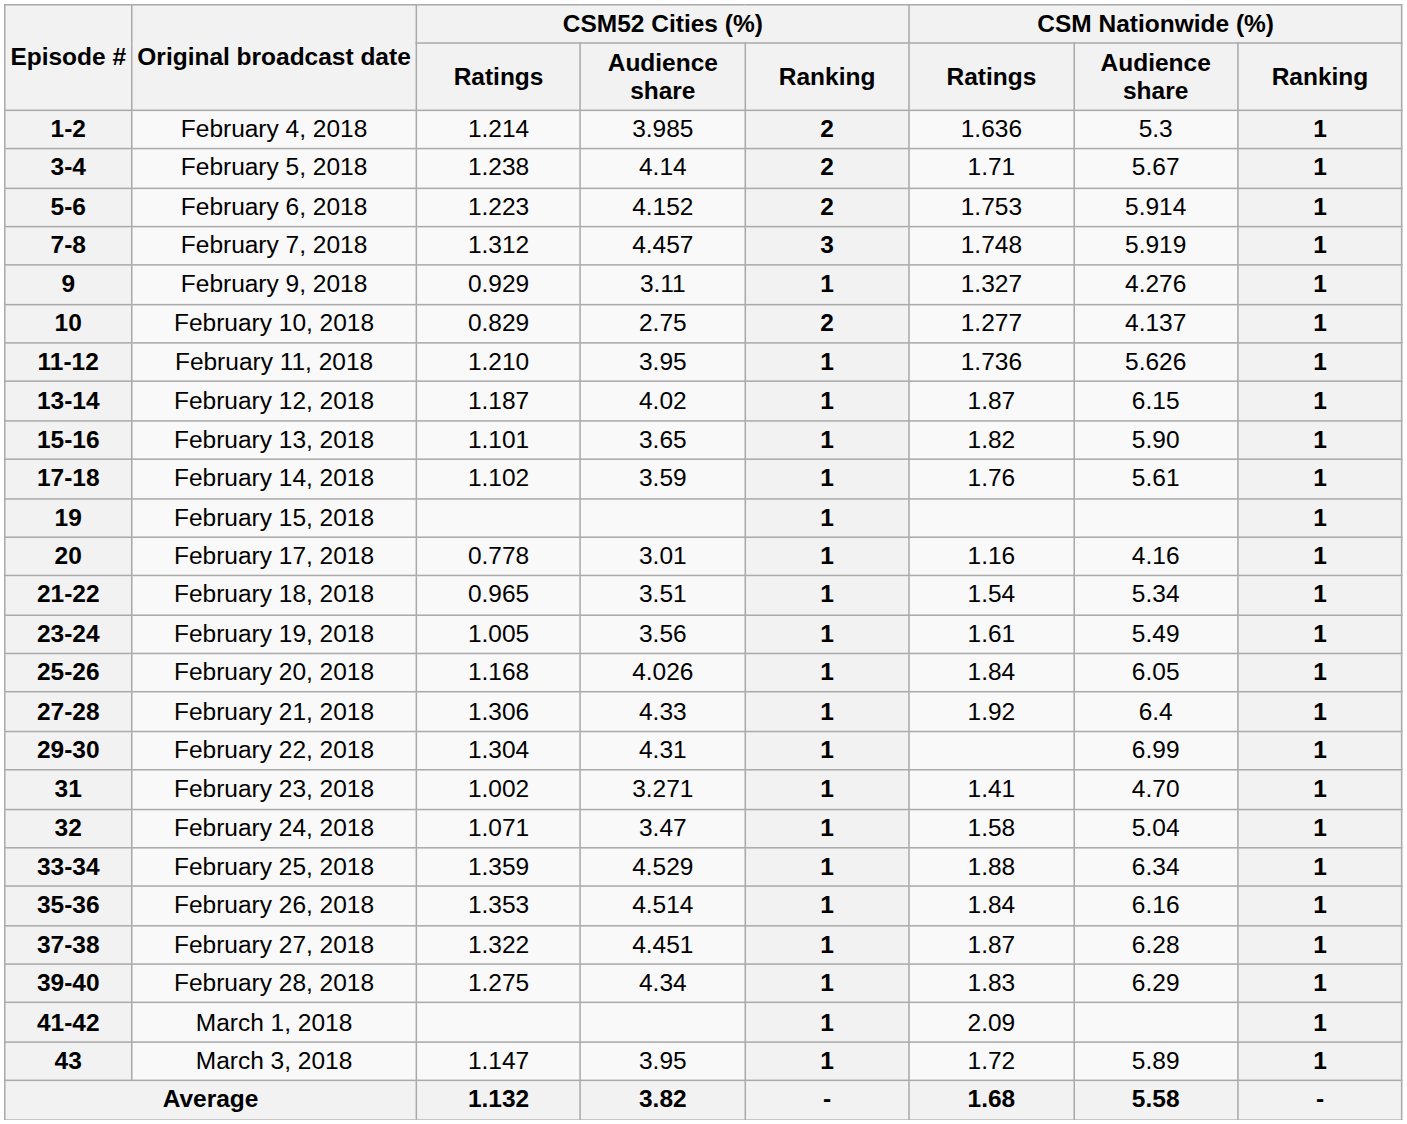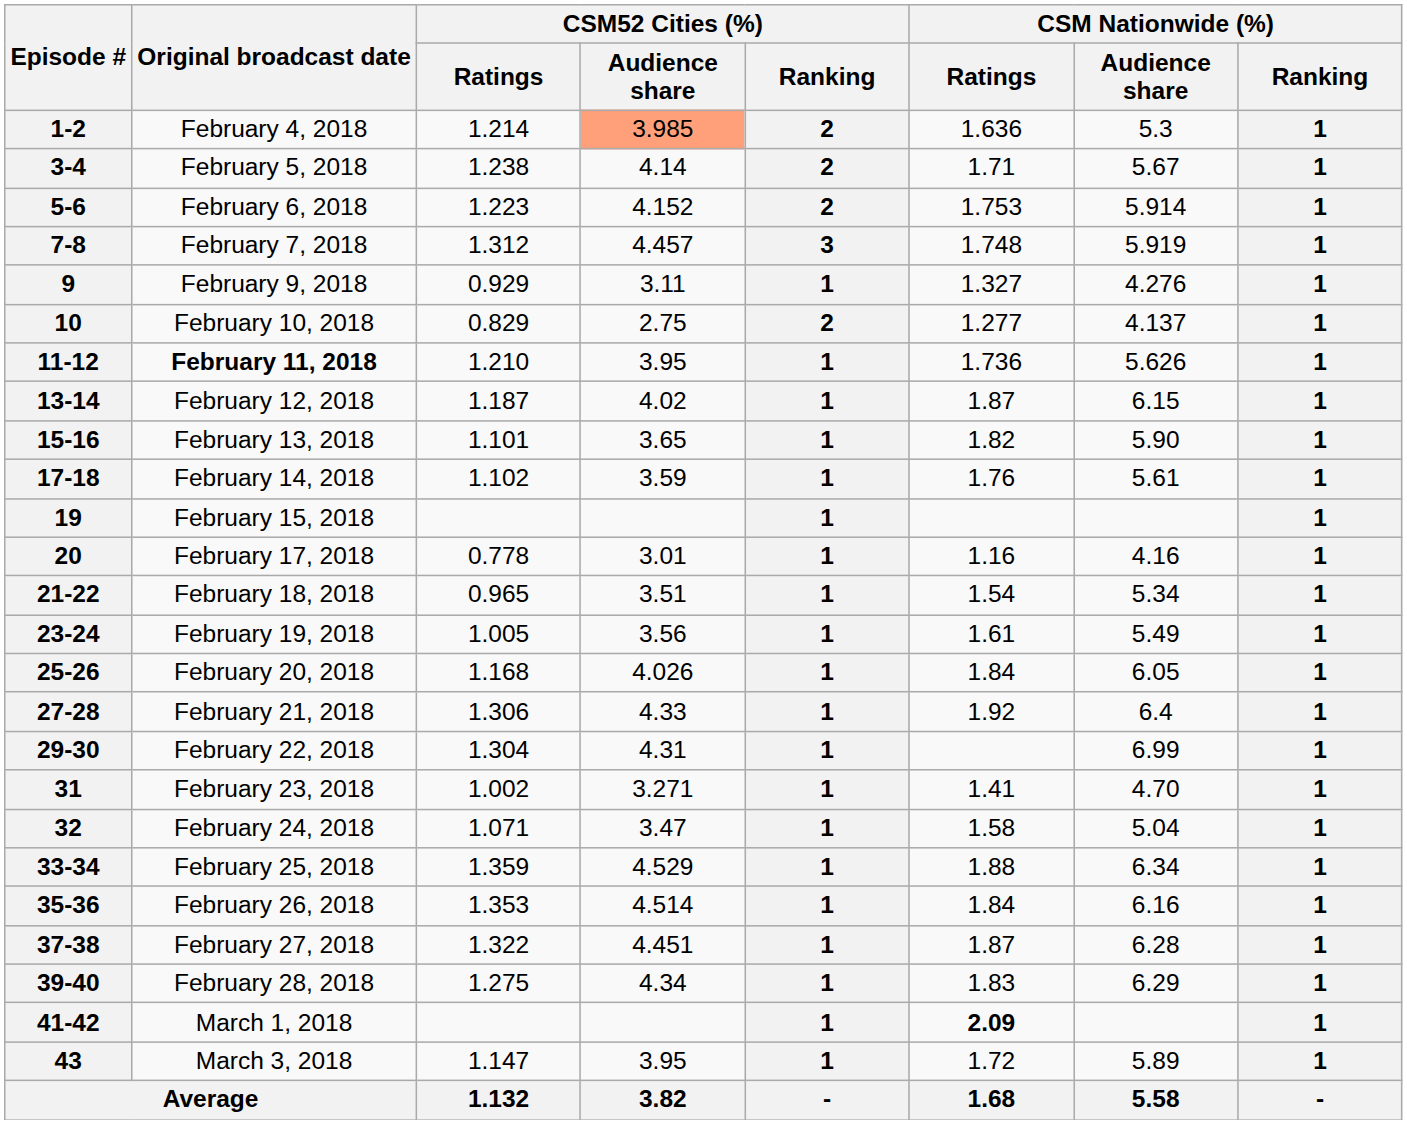(663, 129) no background -> (663, 129) lightsalmon background
(274, 362) normal -> (274, 362) bold
(991, 1022) normal -> (991, 1022) bold
